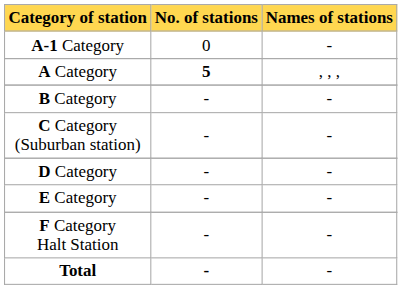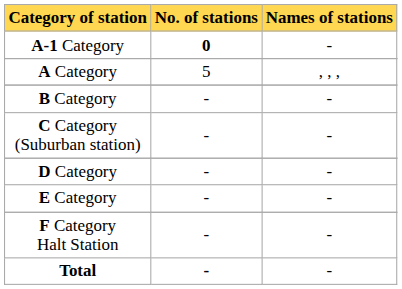(206, 44) normal -> (206, 44) bold
(206, 71) bold -> (206, 71) normal
